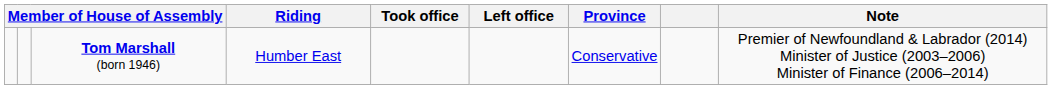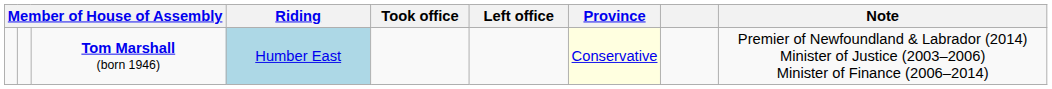(298, 56) no background -> (298, 56) lightblue background
(615, 56) no background -> (615, 56) lightyellow background
